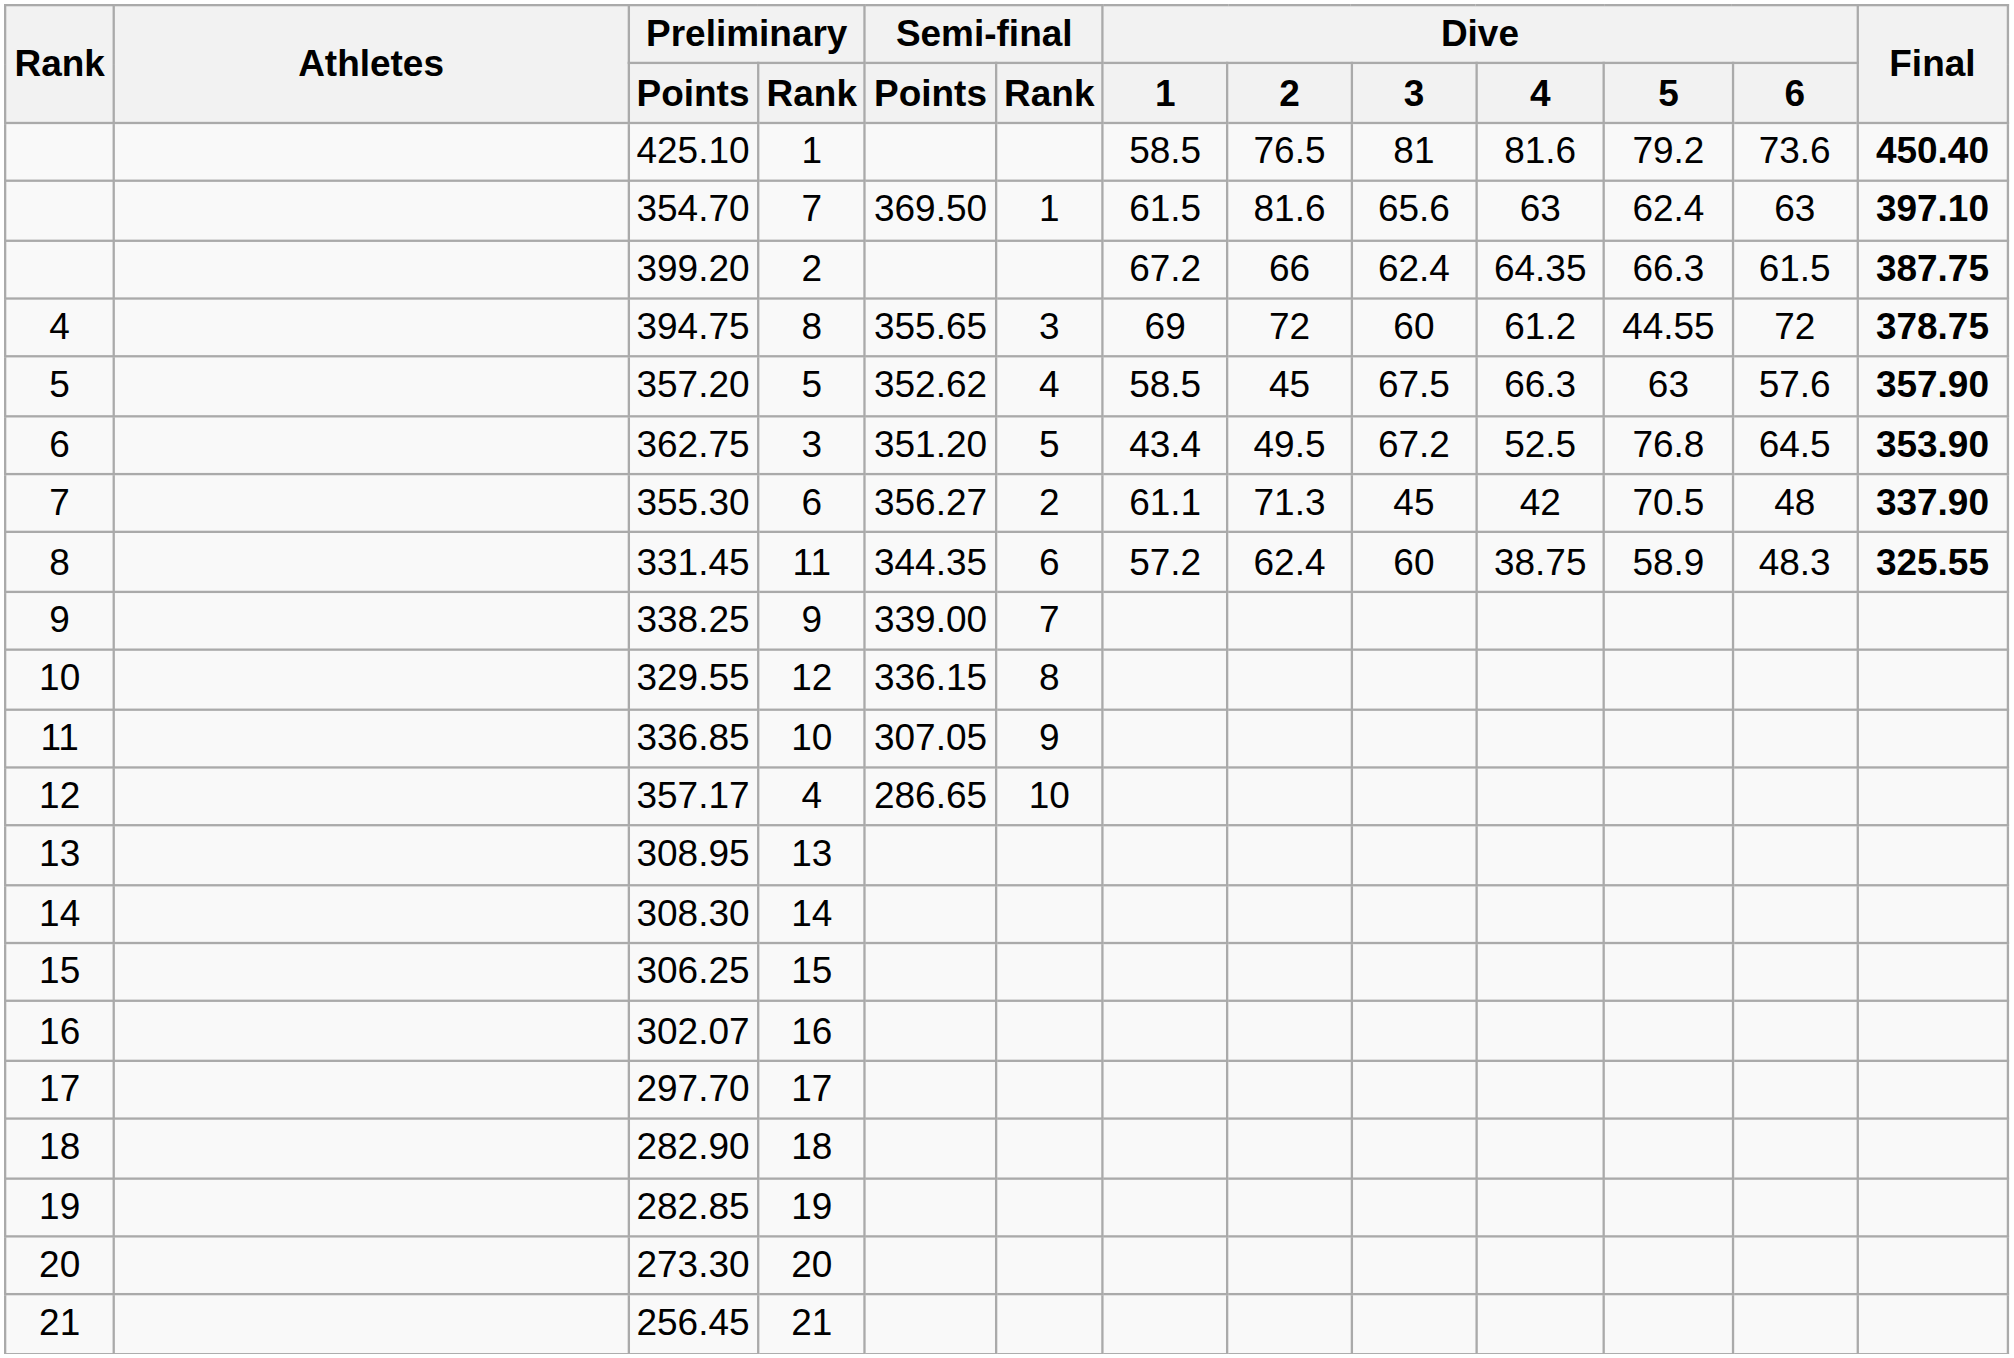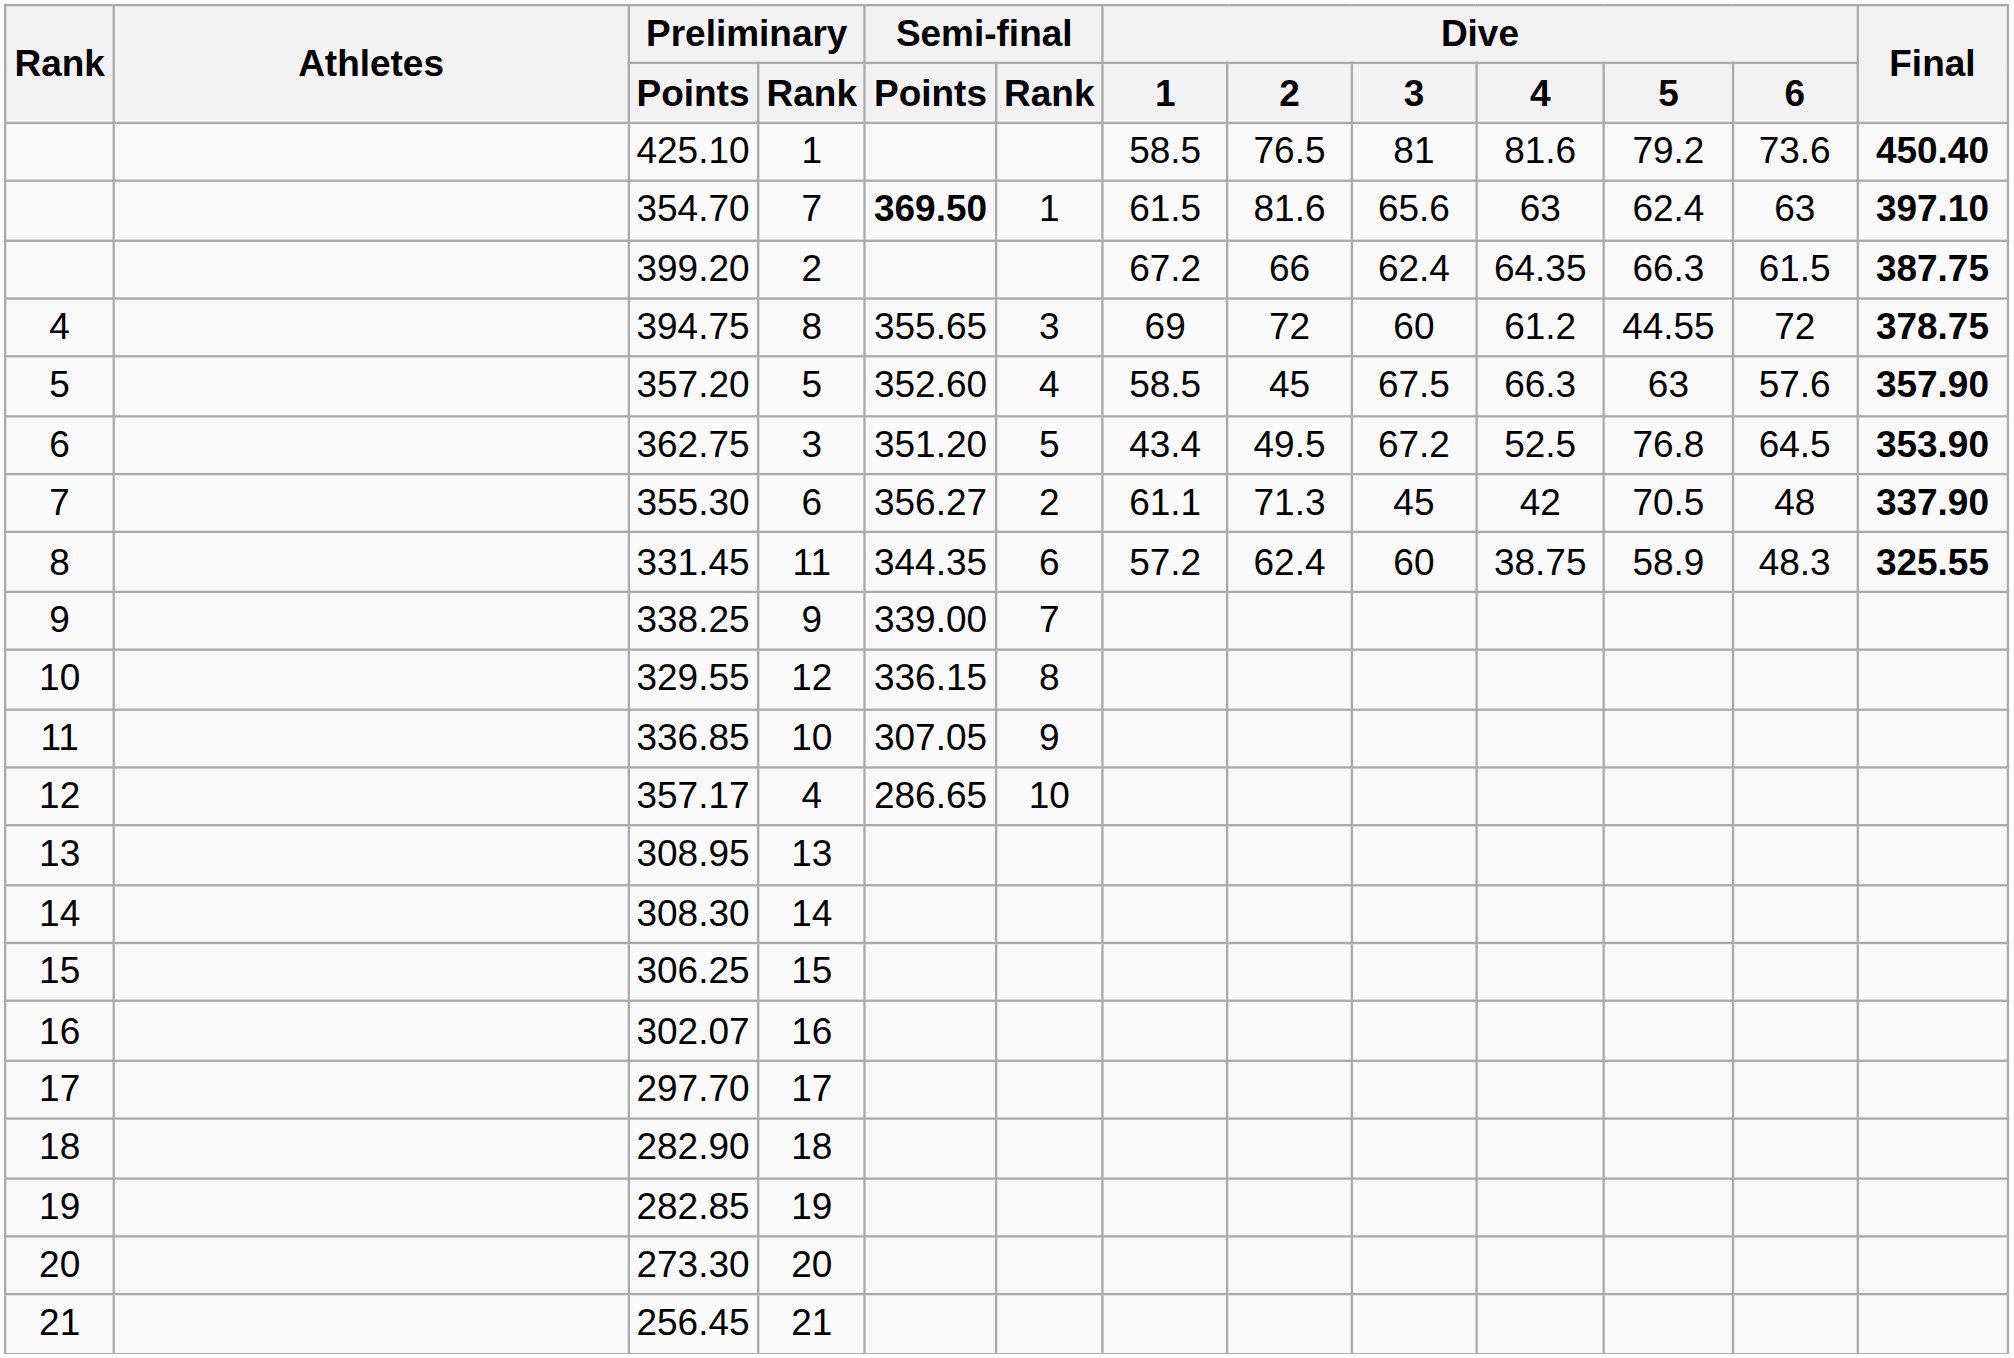(931, 209) normal -> (931, 209) bold
(931, 385) 352.62 -> (931, 385) 352.60
